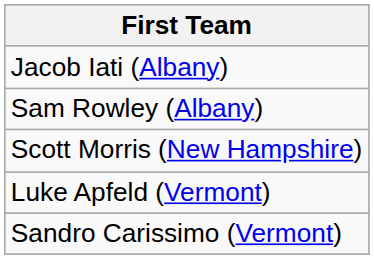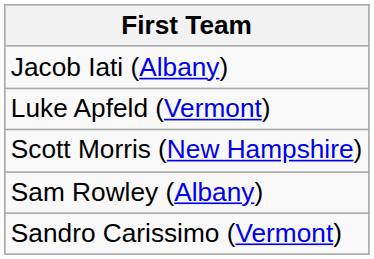(137, 108) Sam Rowley (Albany) -> (141, 108) Luke Apfeld (Vermont)
(141, 191) Luke Apfeld (Vermont) -> (137, 191) Sam Rowley (Albany)
